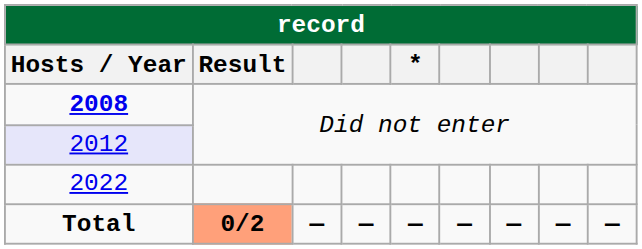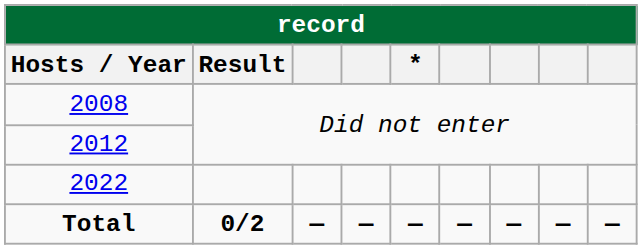(99, 105) bold -> (99, 105) normal
(99, 144) lavender background -> (99, 144) no background
(242, 224) lightsalmon background -> (242, 224) no background
